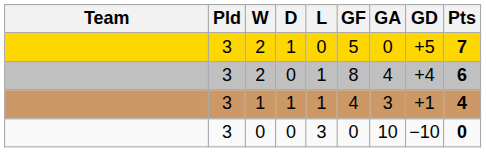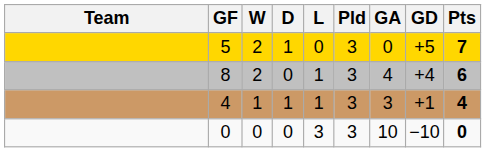columns swapped: (227, 18) <-> (354, 18)
